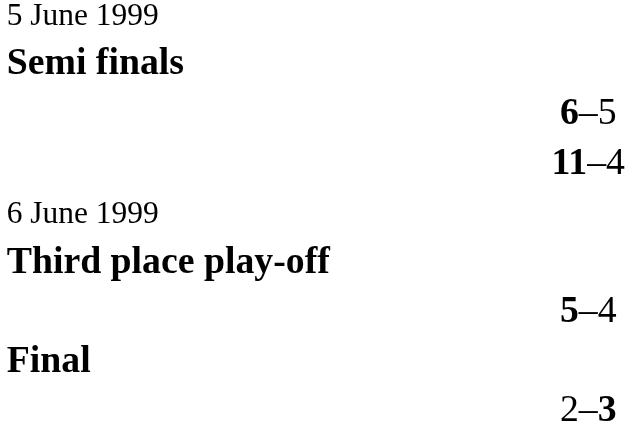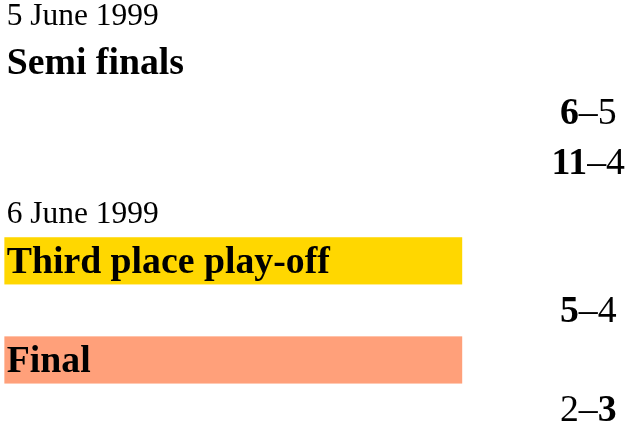(168, 260) no background -> (168, 260) gold background
(49, 359) no background -> (49, 359) lightsalmon background
